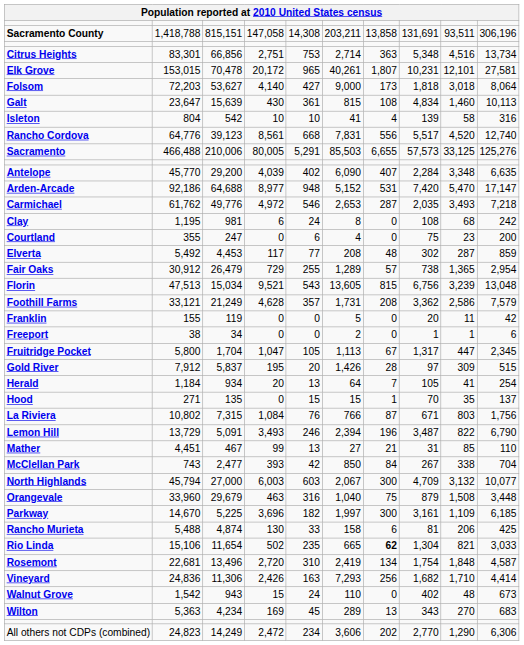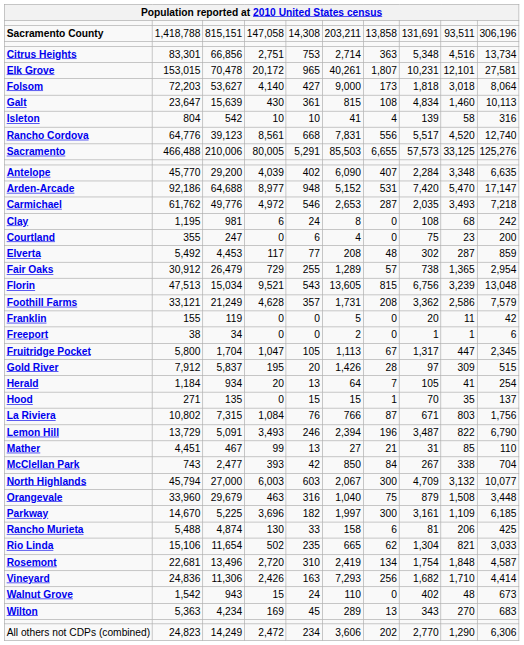(391, 546) bold -> (391, 546) normal
